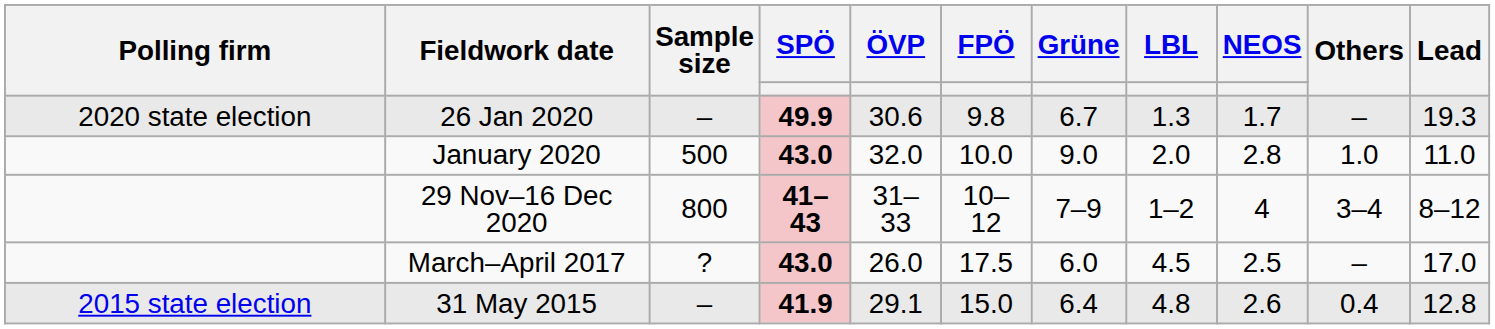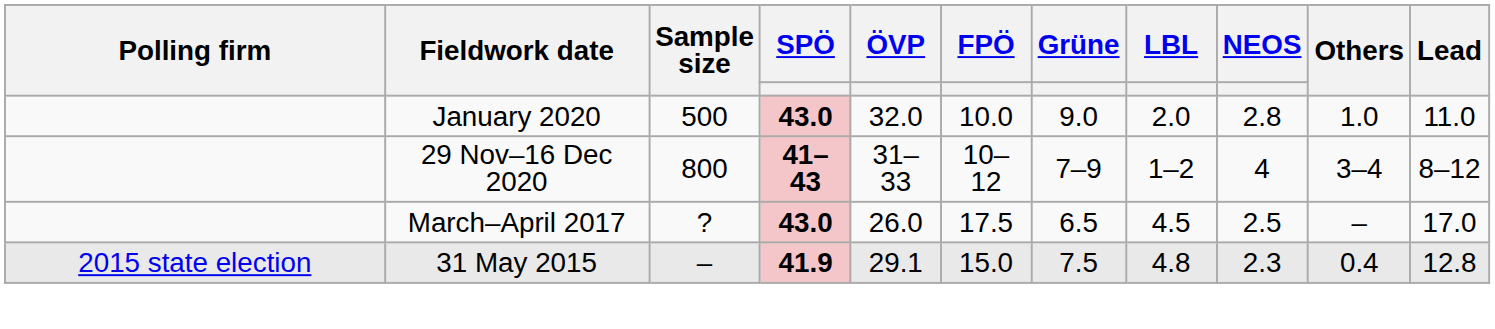- row: (517, 116)
(1079, 263) 6.0 -> (1079, 223) 6.5
(1079, 303) 6.4 -> (1079, 263) 7.5
(1262, 303) 2.6 -> (1262, 263) 2.3
